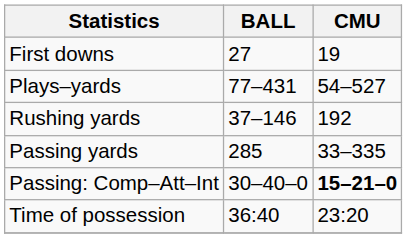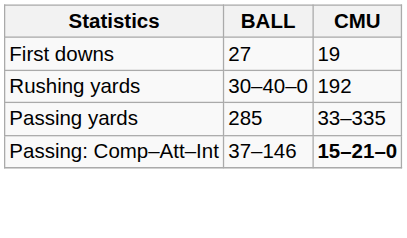- row: (65, 86)
(262, 118) 37–146 -> (268, 86) 30–40–0
(268, 183) 30–40–0 -> (262, 151) 37–146
- row: (97, 216)
